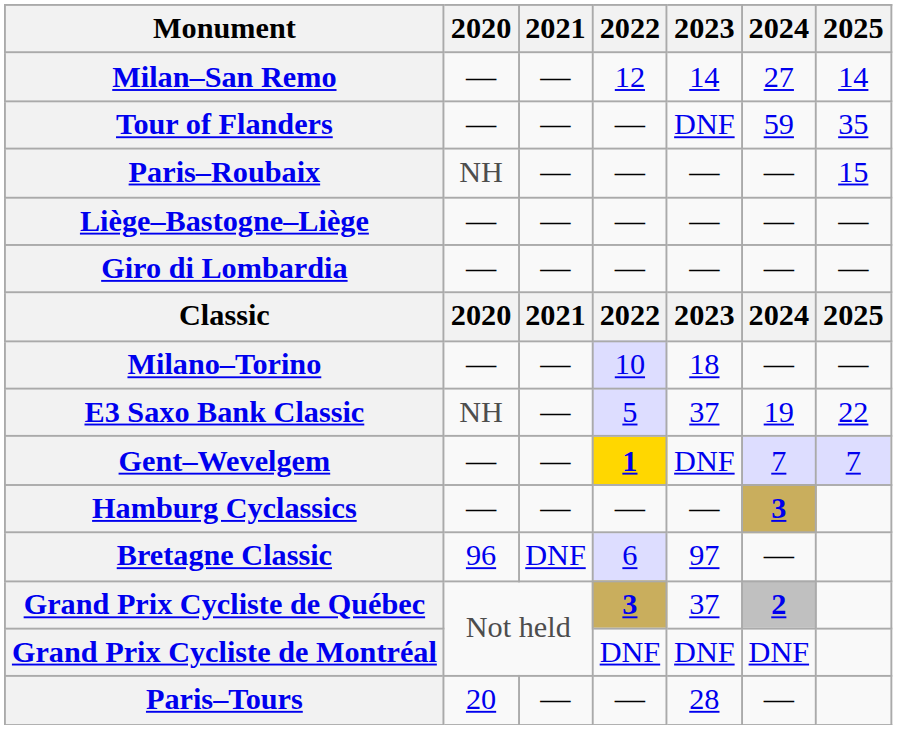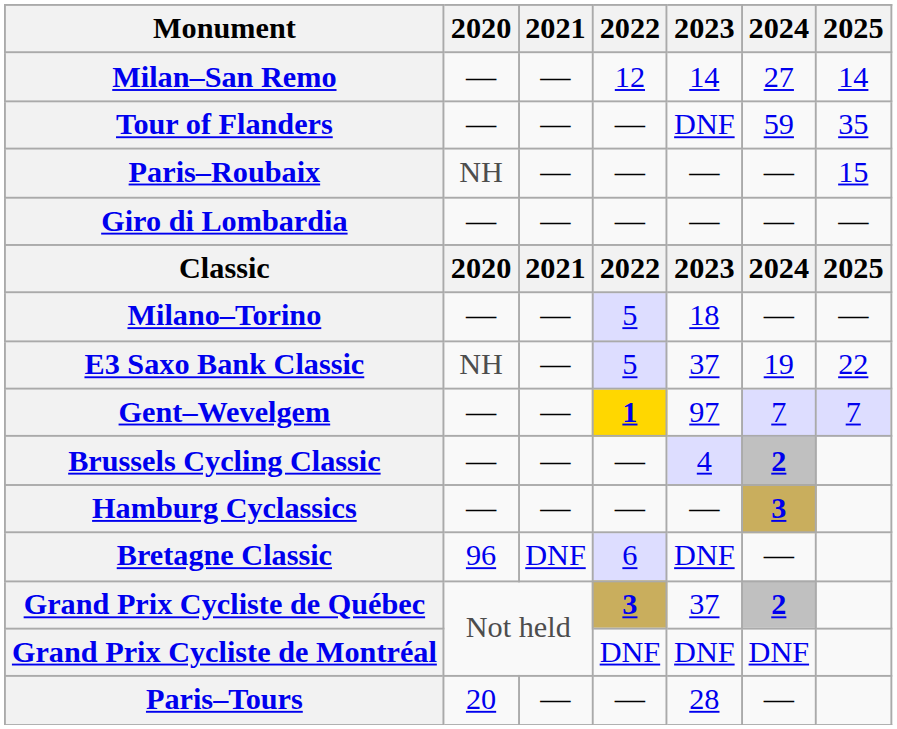- row: (224, 220)
(630, 364) 10 -> (630, 316) 5
(704, 460) DNF -> (704, 412) 97
+ row: (224, 460)
(704, 556) 97 -> (704, 556) DNF
